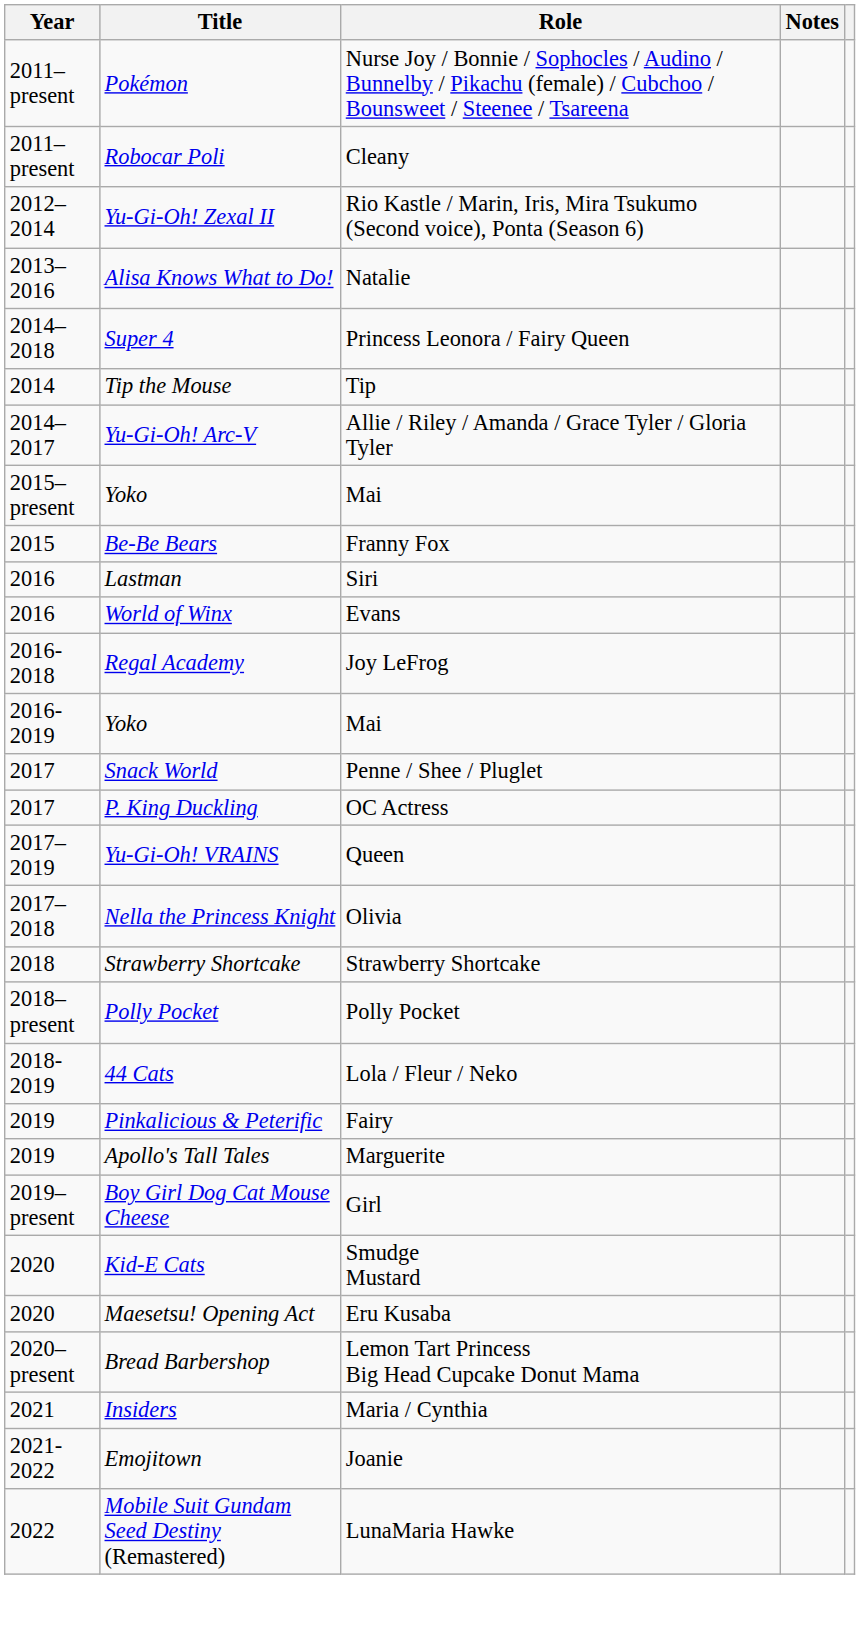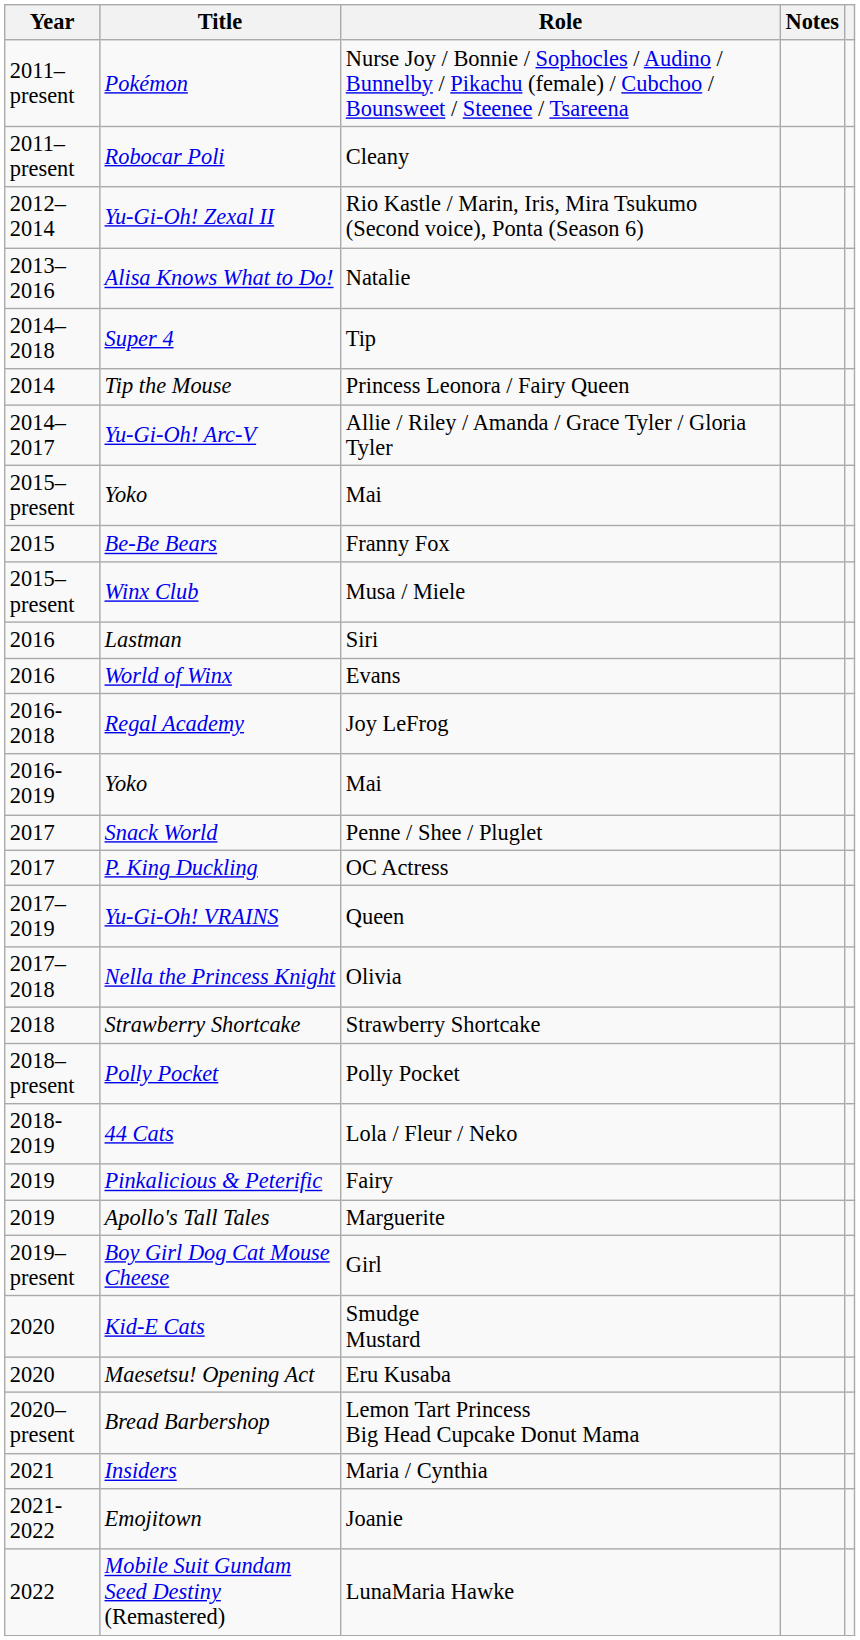(488, 338) Princess Leonora / Fairy Queen -> (361, 338) Tip
(361, 386) Tip -> (488, 386) Princess Leonora / Fairy Queen
+ row: (42, 591)
